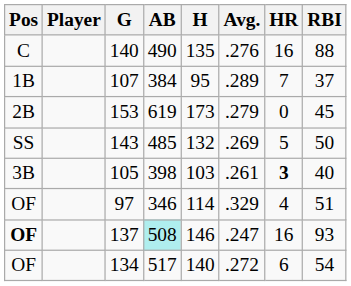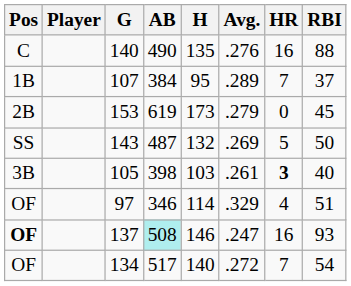(162, 142) 485 -> (162, 142) 487
(284, 265) 6 -> (284, 265) 7
